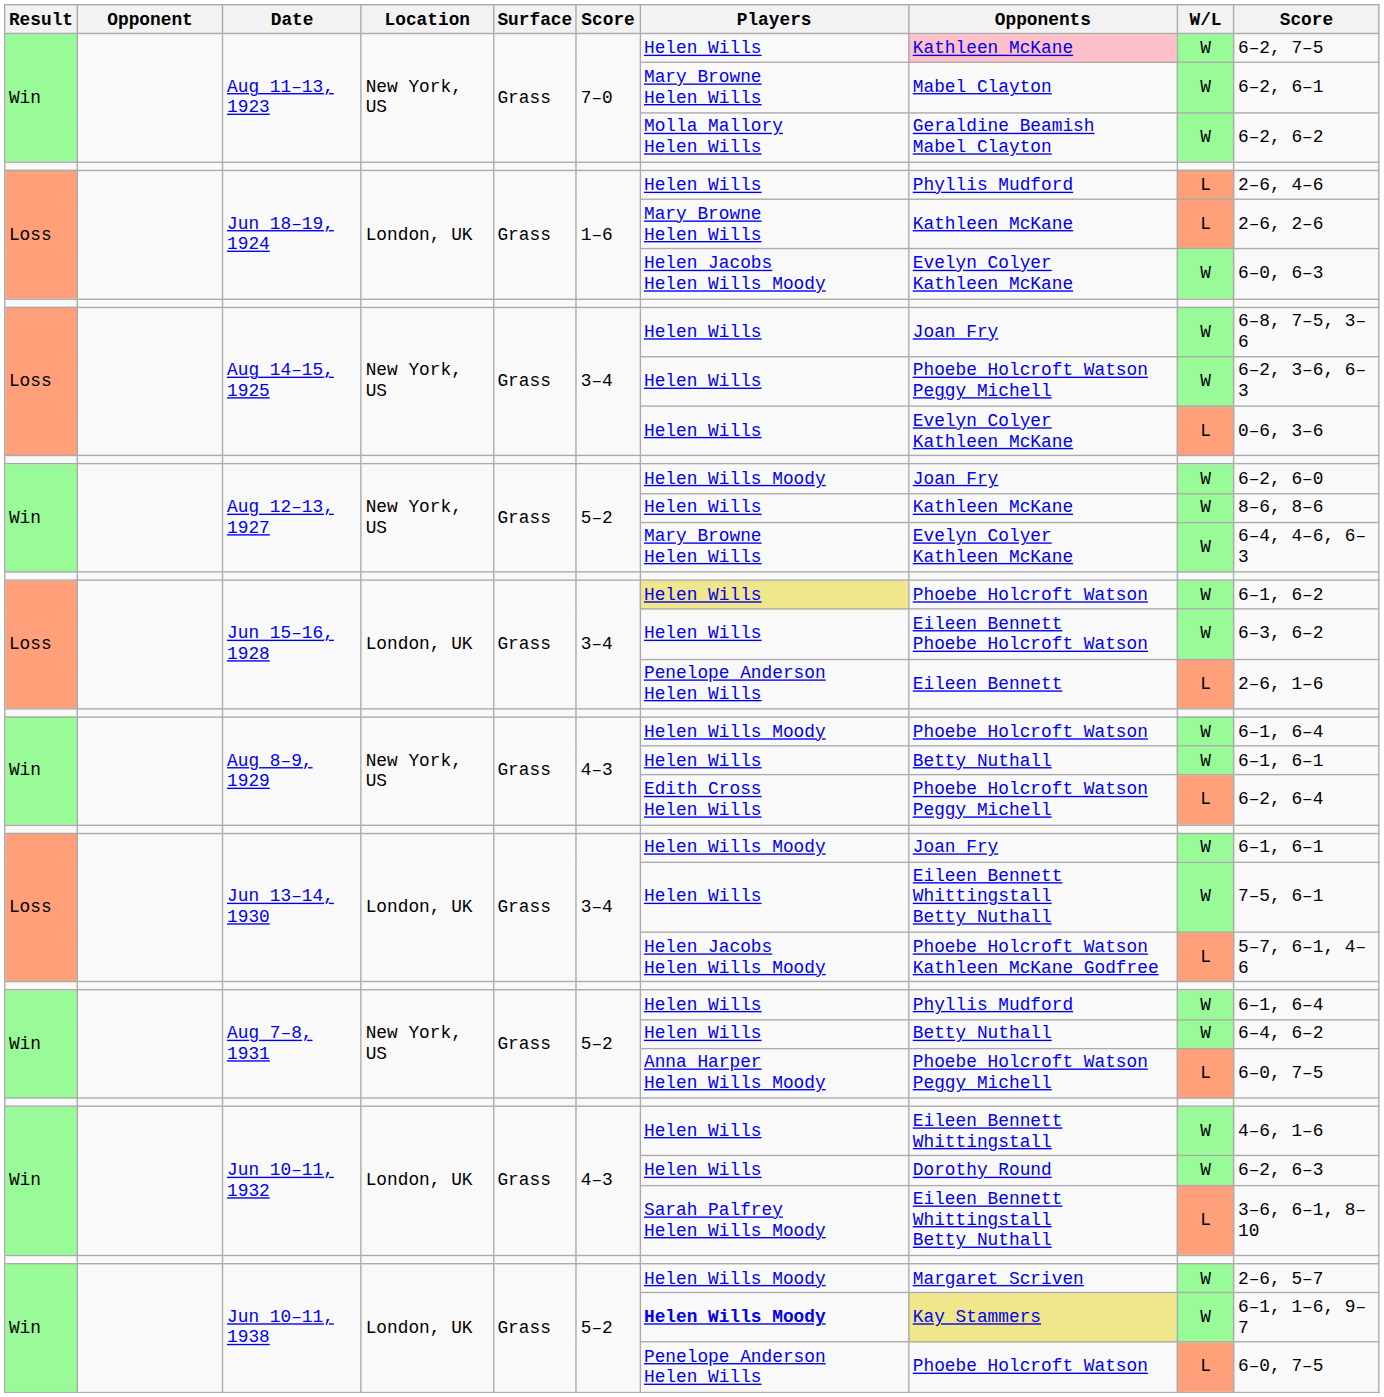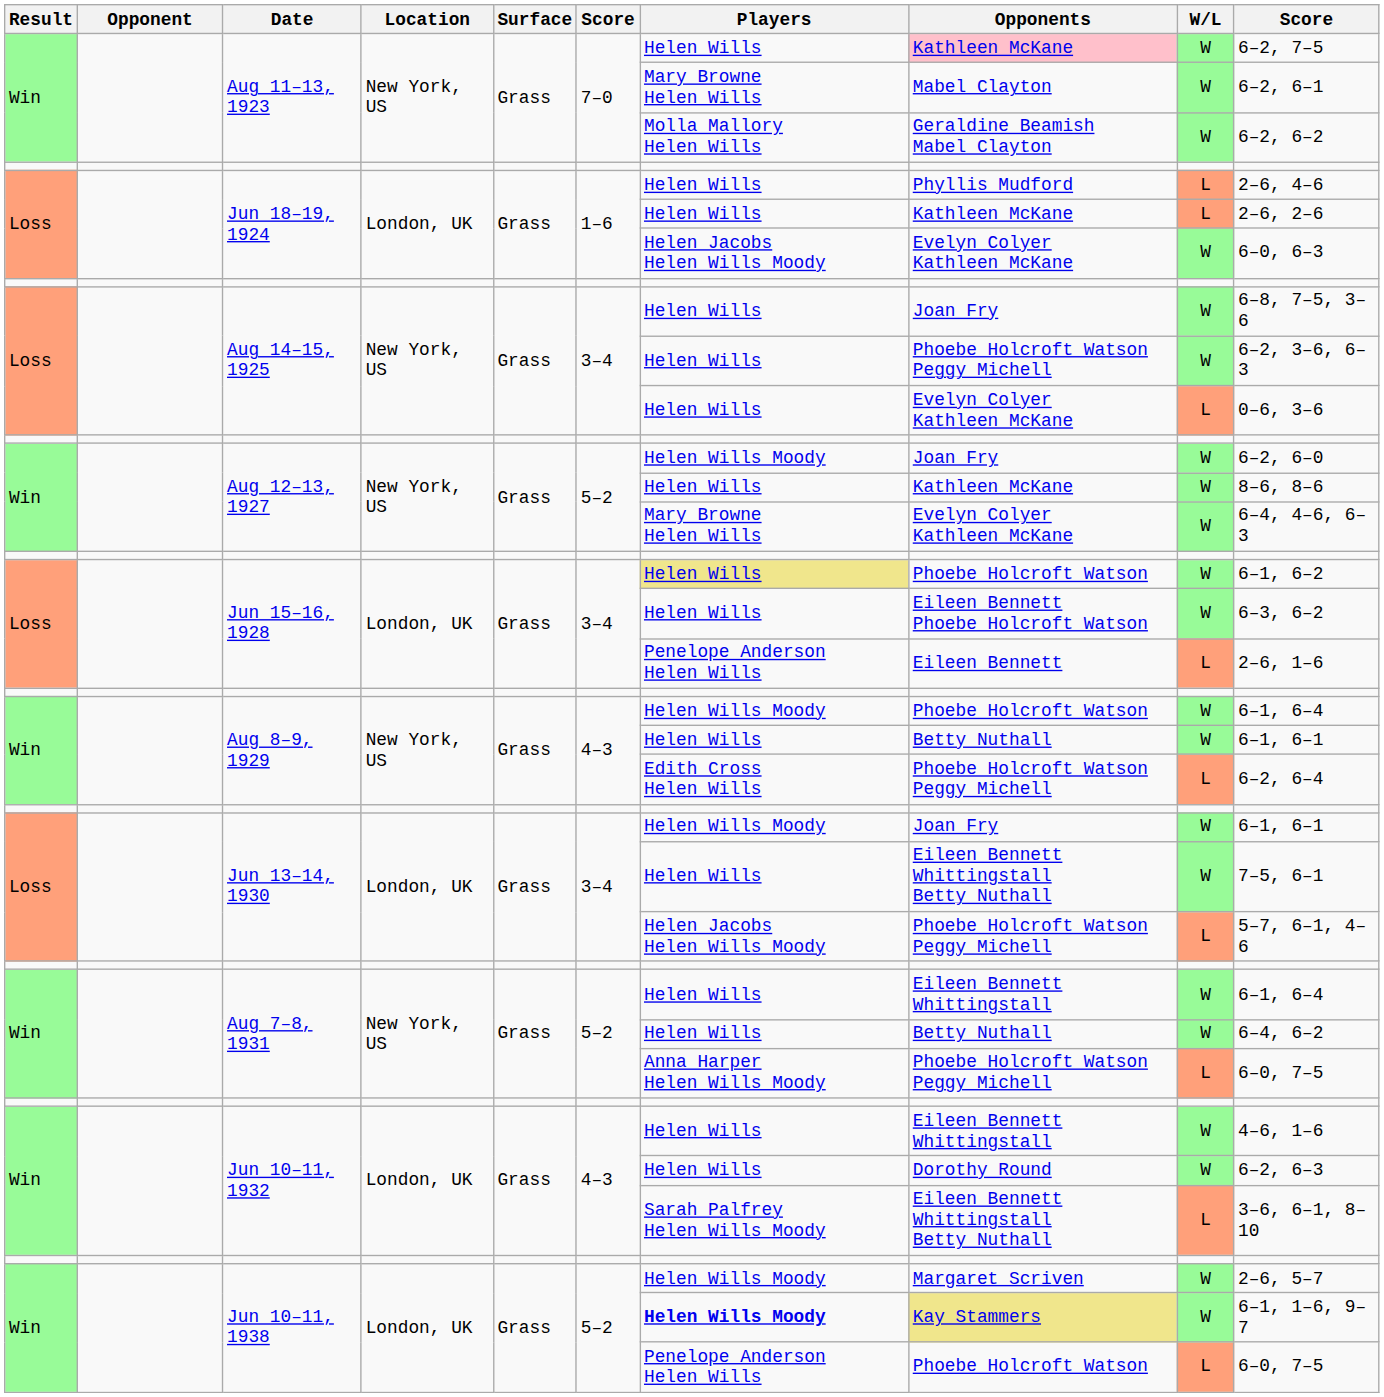(703, 224) Mary Browne Helen Wills -> (703, 214) Helen Wills
(1036, 957) Phoebe Holcroft Watson Kathleen McKane Godfree -> (1030, 936) Phoebe Holcroft Watson Peggy Michell
(993, 1005) Phyllis Mudford -> (988, 995) Eileen Bennett Whittingstall
